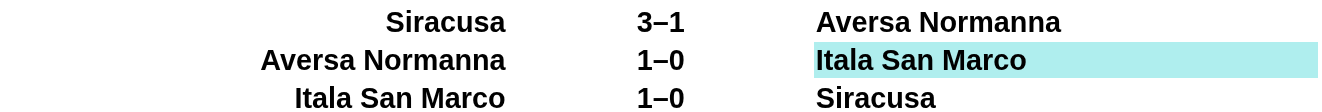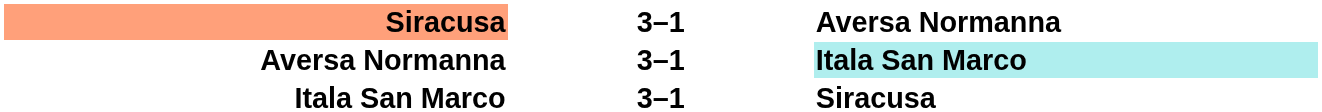(446, 22) no background -> (446, 22) lightsalmon background
(661, 60) 1–0 -> (661, 60) 3–1
(661, 98) 1–0 -> (661, 98) 3–1
